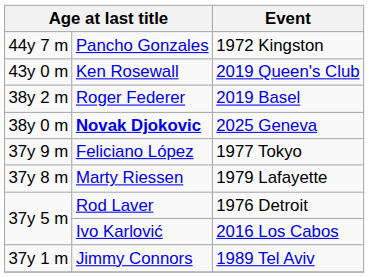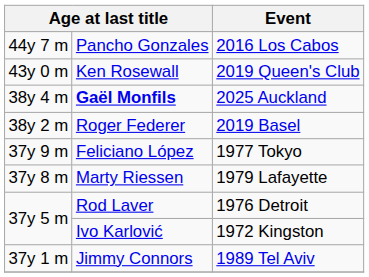(270, 45) 1972 Kingston -> (277, 45) 2016 Los Cabos
+ row: (126, 98)
- row: (138, 125)
(277, 231) 2016 Los Cabos -> (270, 231) 1972 Kingston
